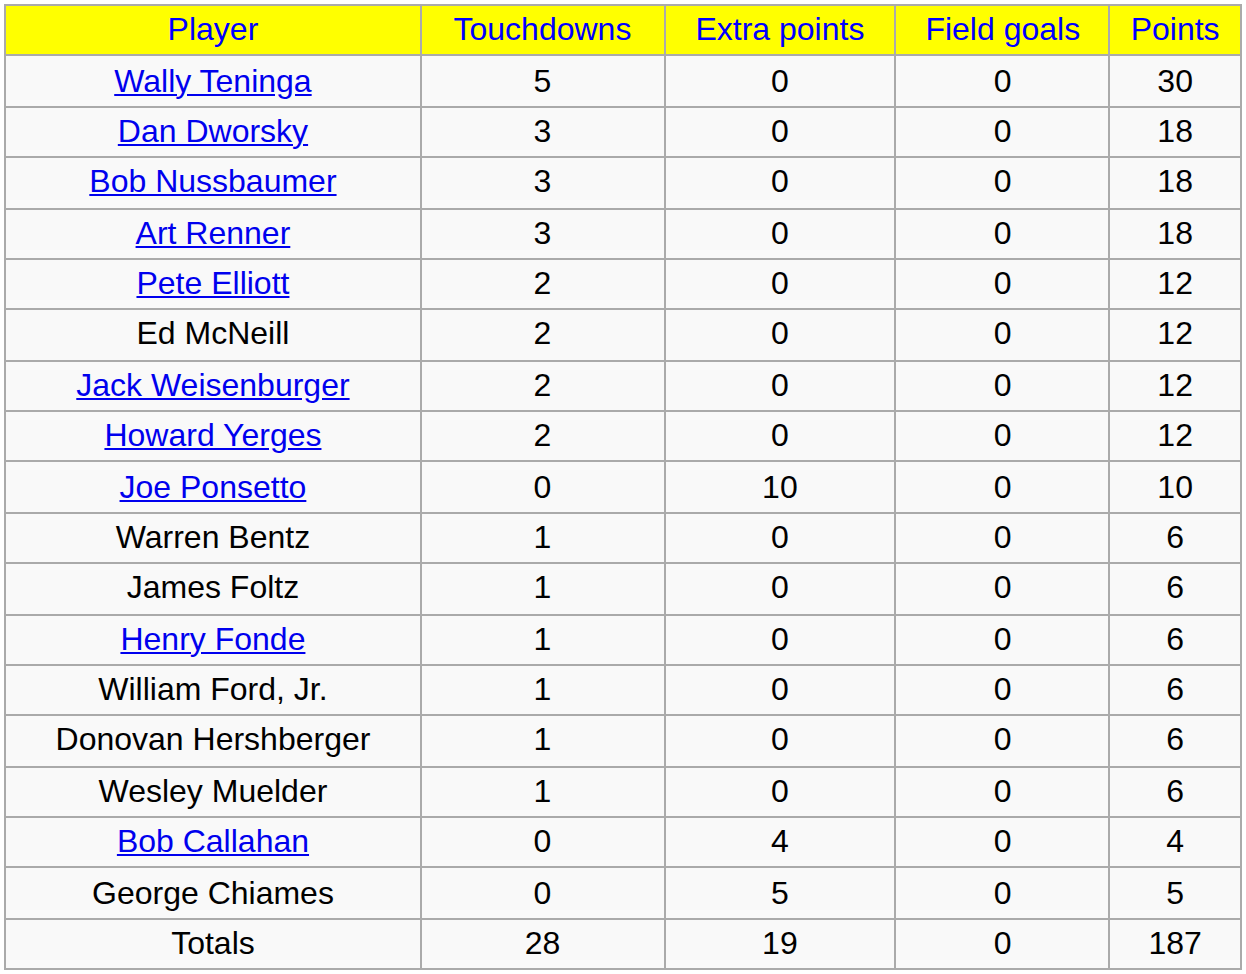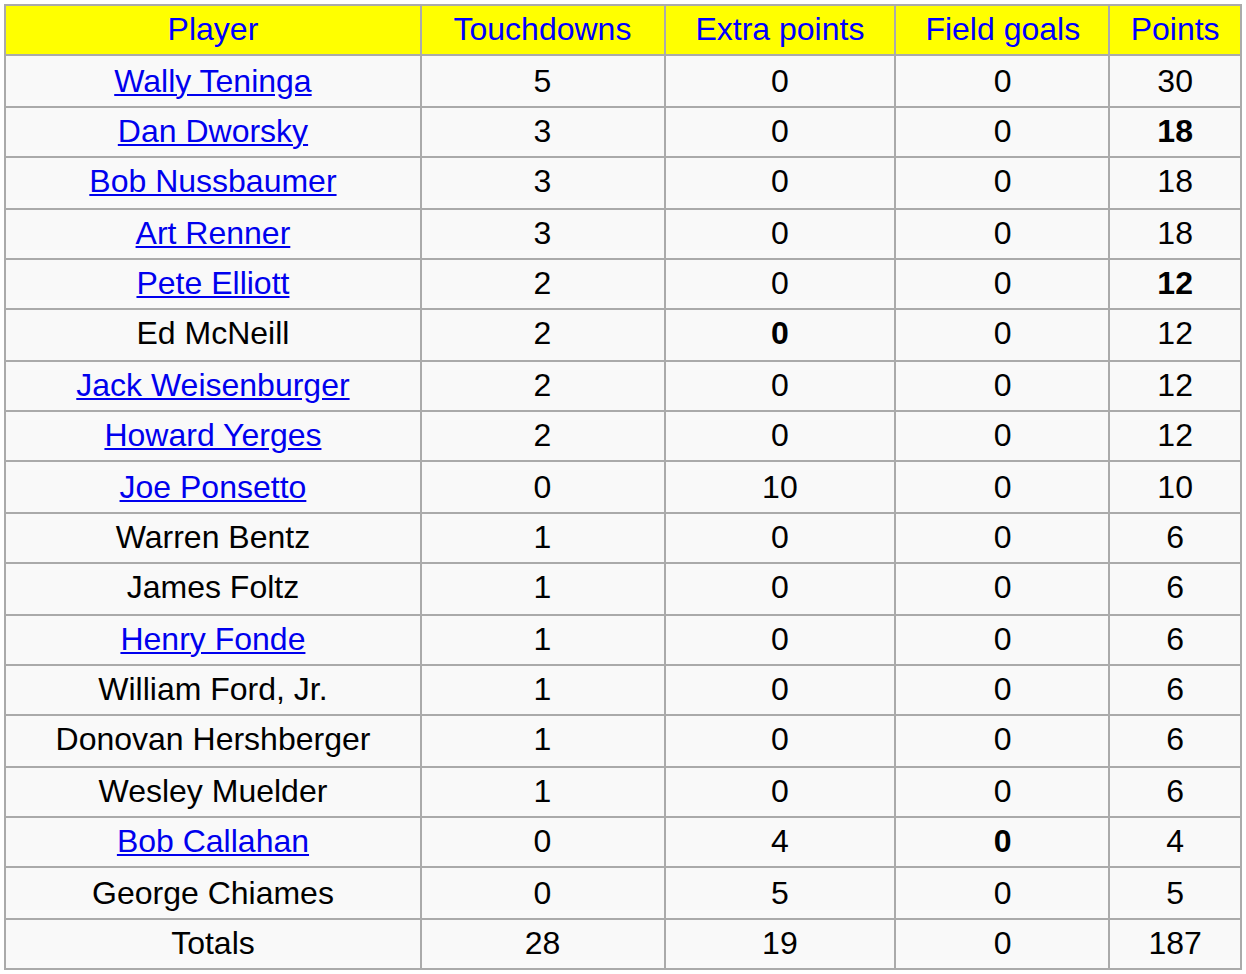(1175, 131) normal -> (1175, 131) bold
(1175, 283) normal -> (1175, 283) bold
(780, 334) normal -> (780, 334) bold
(1003, 841) normal -> (1003, 841) bold
